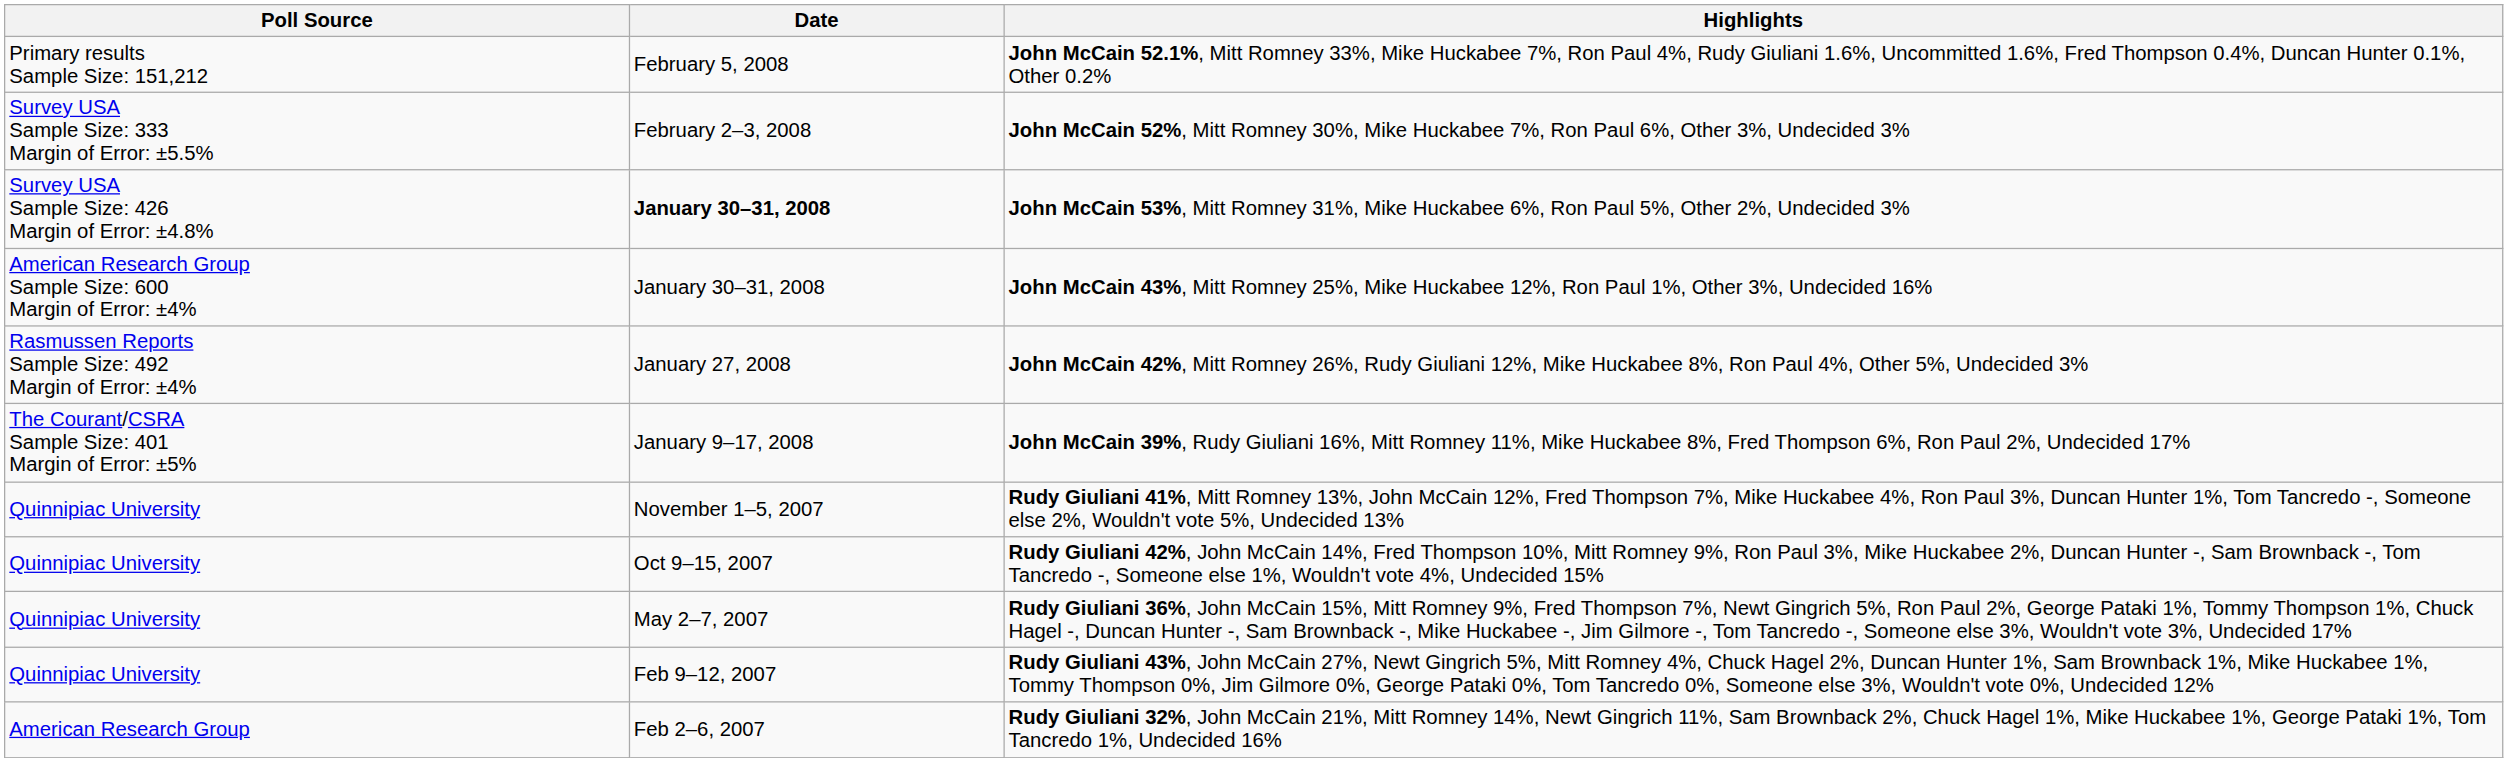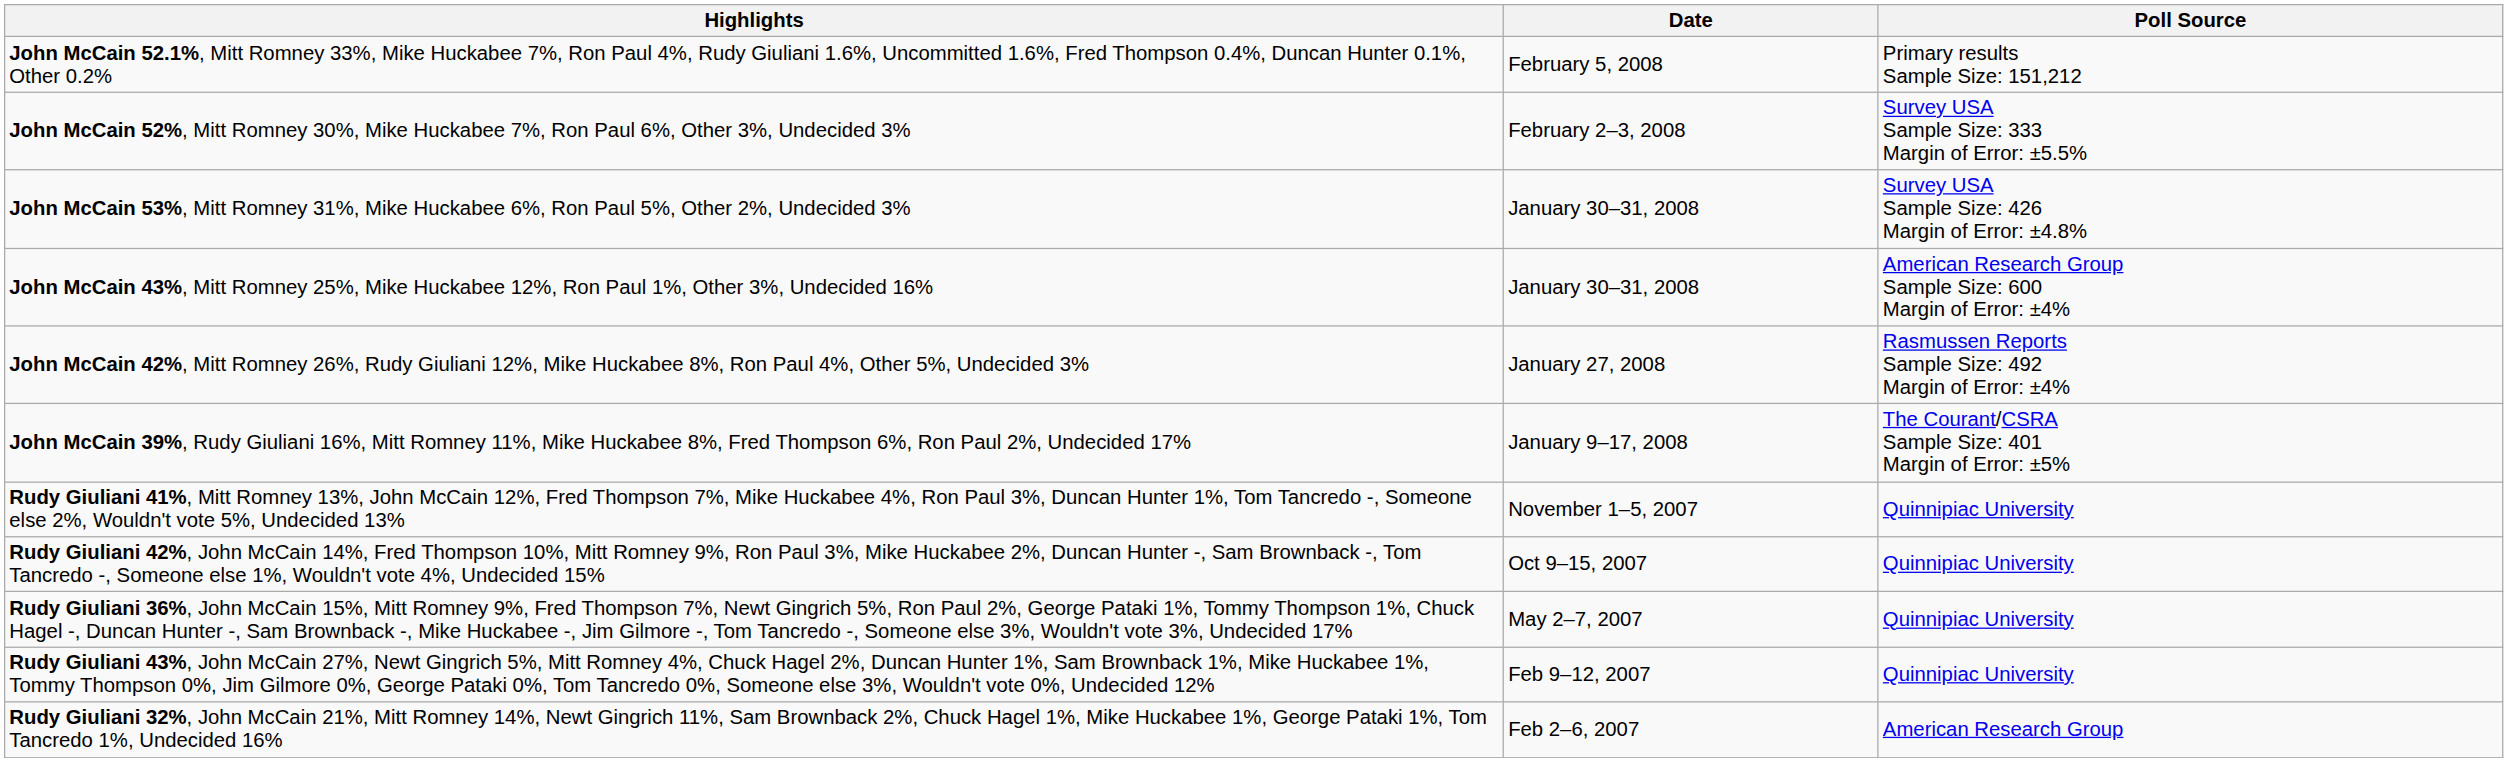columns swapped: (317, 20) <-> (1753, 20)
(732, 208) bold -> (1604, 208) normal
